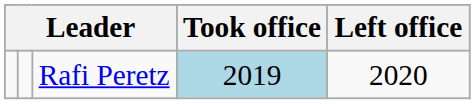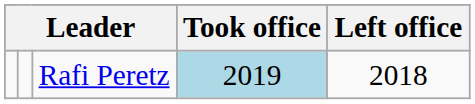(398, 74) 2020 -> (398, 74) 2018
